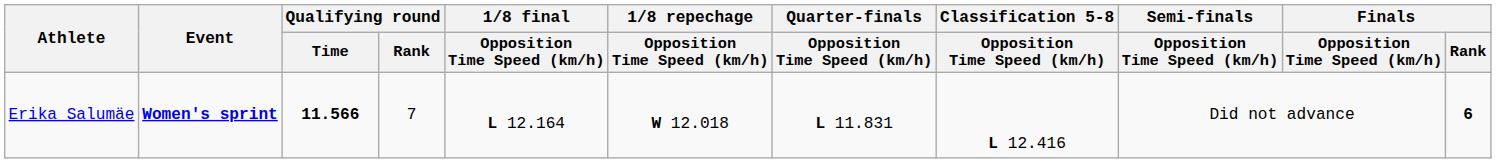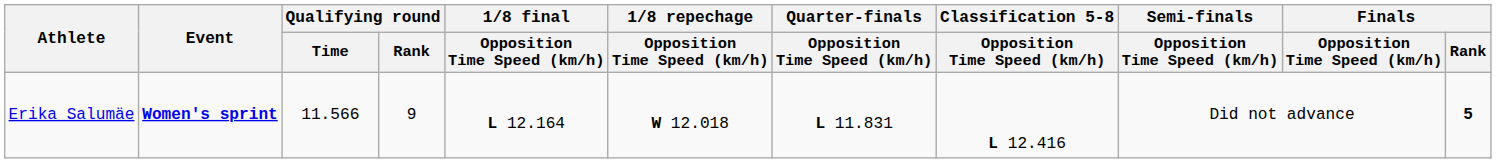(330, 115) bold -> (330, 115) normal
(412, 115) 7 -> (412, 115) 9
(1468, 115) 6 -> (1468, 115) 5
